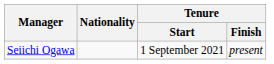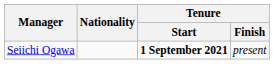(182, 50) normal -> (184, 50) bold
